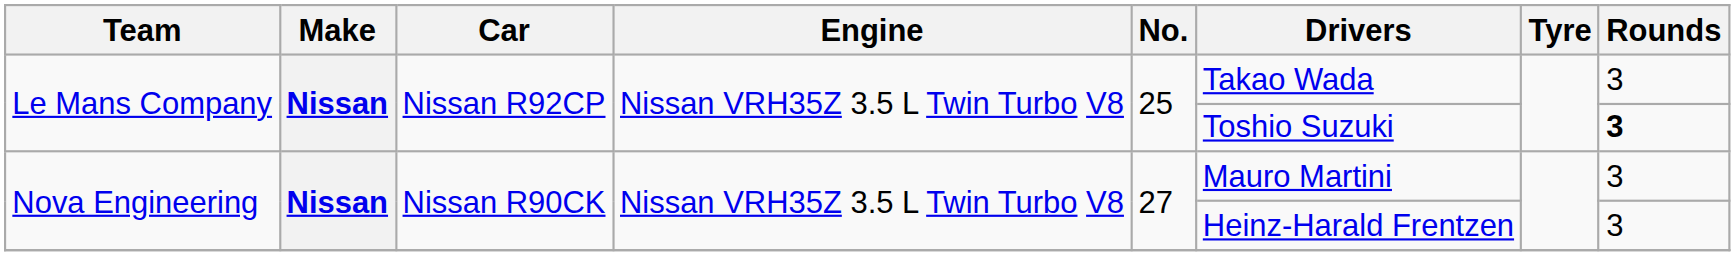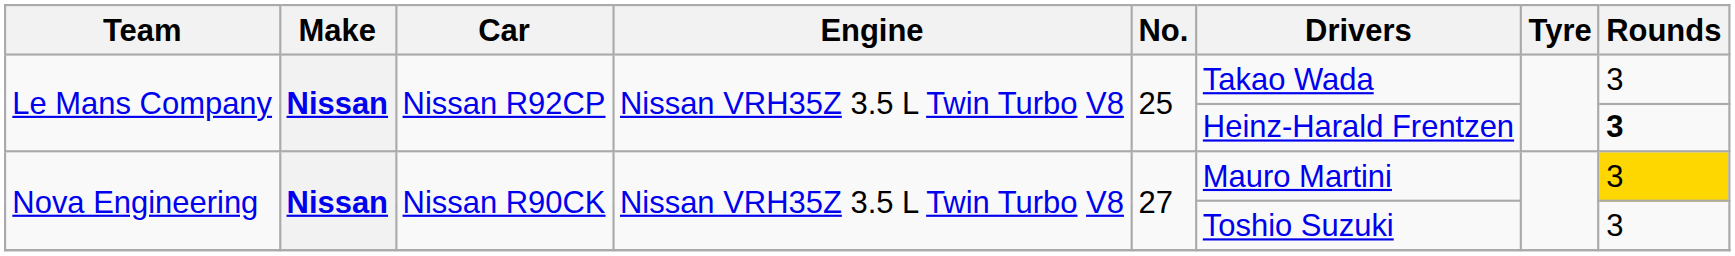(1298, 128) Toshio Suzuki -> (1358, 128) Heinz-Harald Frentzen
(1615, 177) no background -> (1615, 177) gold background
(1358, 226) Heinz-Harald Frentzen -> (1298, 226) Toshio Suzuki
